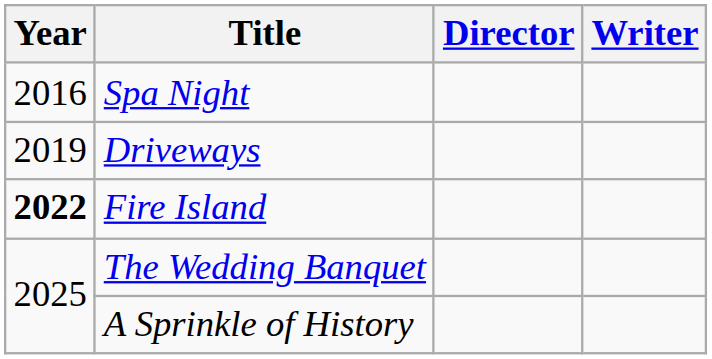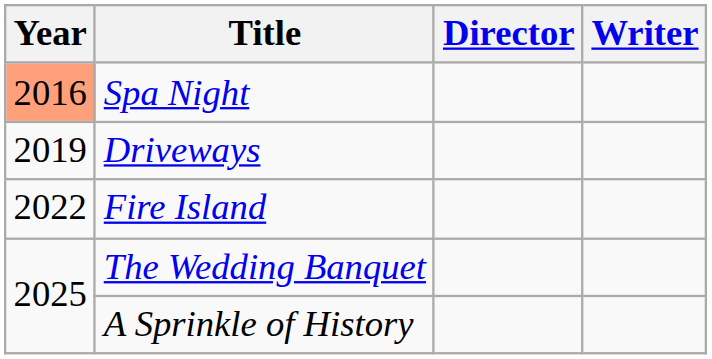(50, 91) no background -> (50, 91) lightsalmon background
(50, 207) bold -> (50, 207) normal
